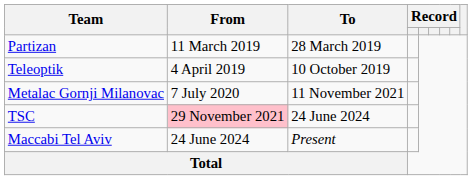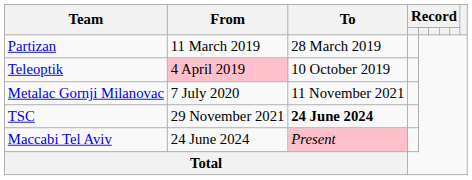(208, 69) no background -> (208, 69) pink background
(228, 116) pink background -> (228, 116) no background
(330, 116) normal -> (332, 116) bold
(313, 139) no background -> (313, 139) pink background
